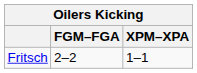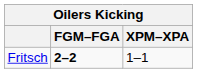(65, 57) normal -> (65, 57) bold
